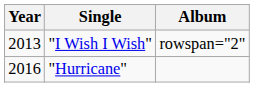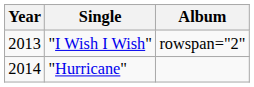(25, 69) 2016 -> (25, 69) 2014
